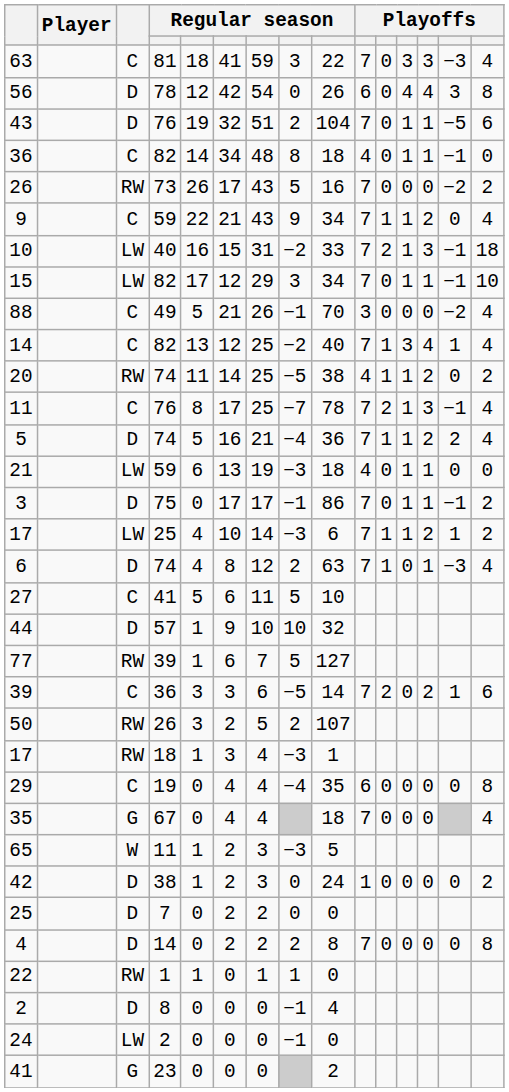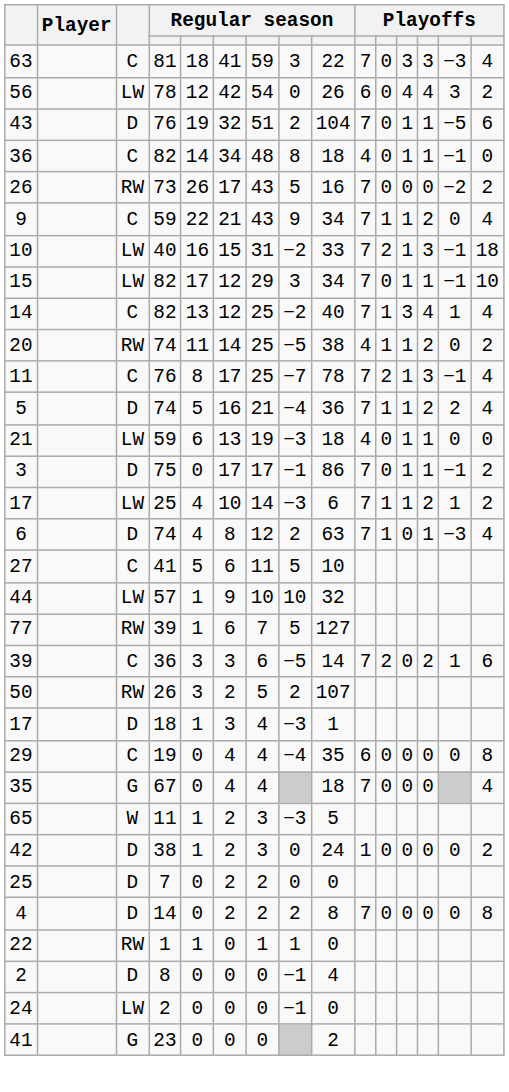(132, 93) D -> (132, 93) LW
(487, 93) 8 -> (487, 93) 2
- row: (21, 314)
(132, 630) D -> (132, 598) LW
(132, 756) RW -> (132, 724) D
